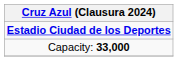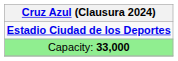(89, 47) no background -> (89, 47) lightgreen background
